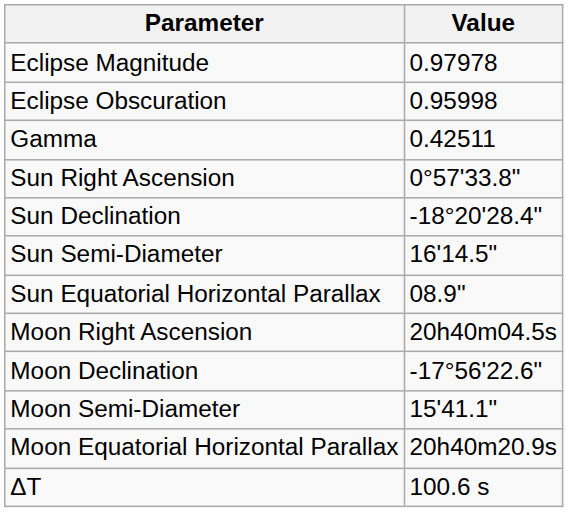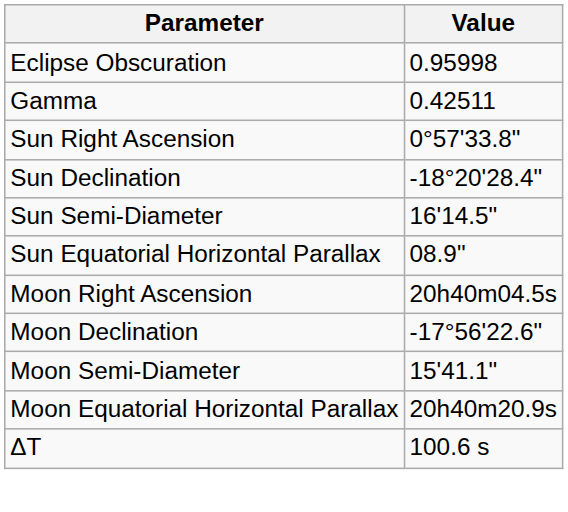- row: (110, 62)
